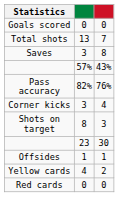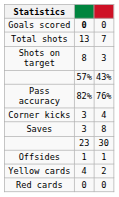(84, 25) normal -> (84, 25) bold
rows swapped: (39, 124) <-> (39, 53)
